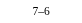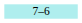(41, 11) no background -> (41, 11) paleturquoise background
